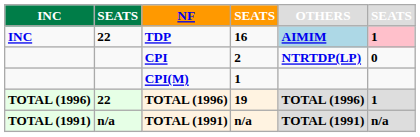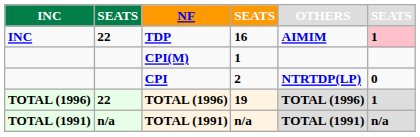(304, 36) lightblue background -> (304, 36) no background
rows swapped: (156, 57) <-> (167, 79)
